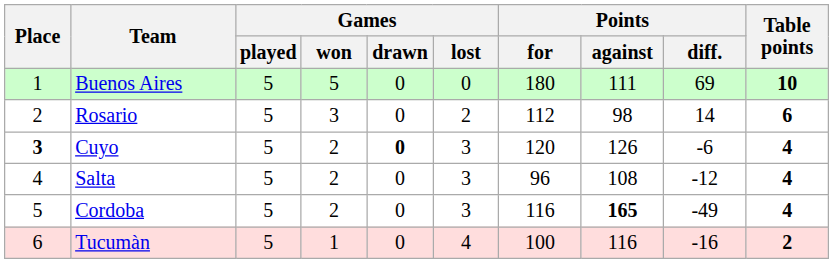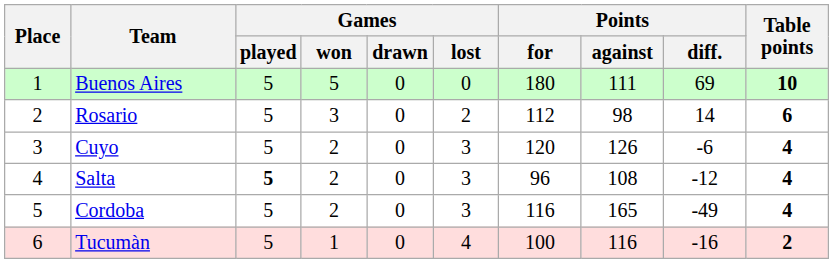(38, 147) bold -> (38, 147) normal
(400, 147) bold -> (400, 147) normal
(268, 178) normal -> (268, 178) bold
(622, 210) bold -> (622, 210) normal
